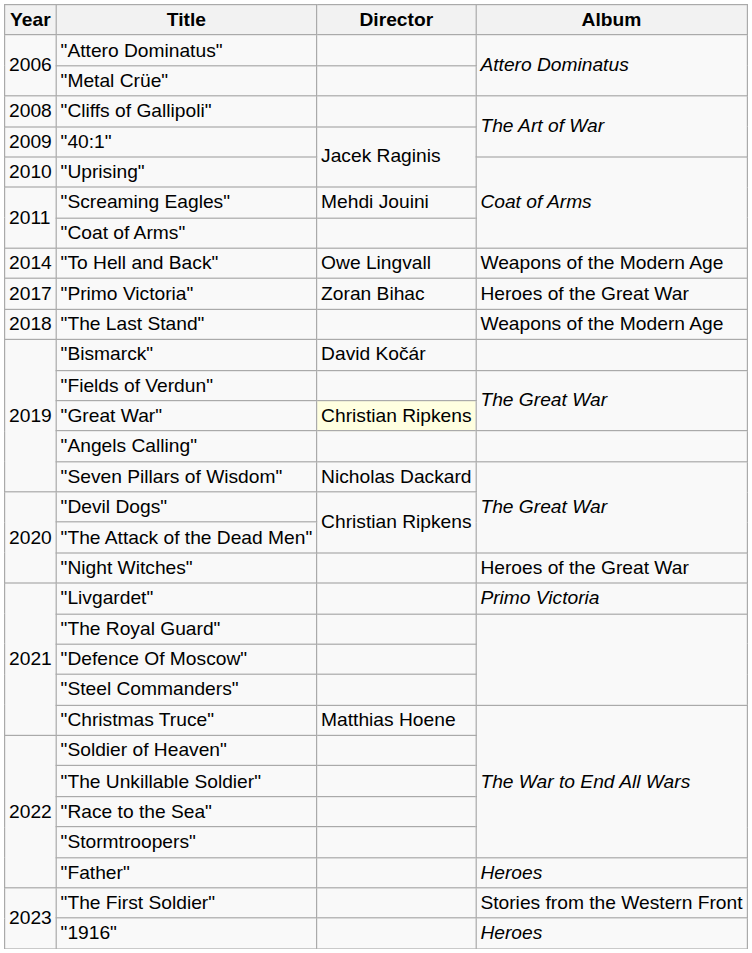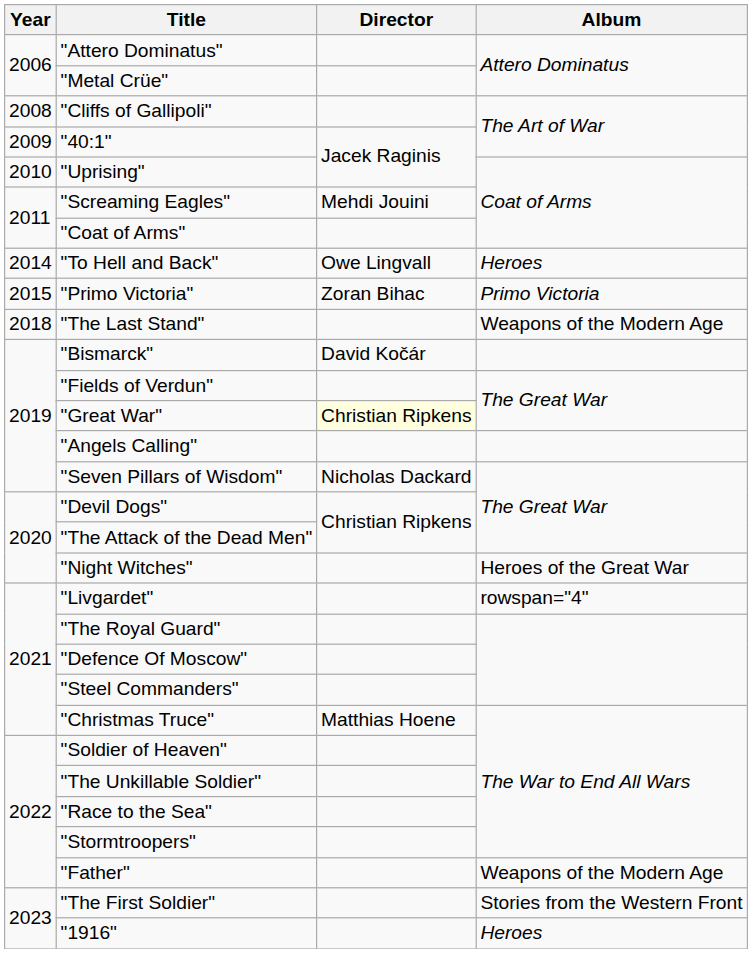(602, 263) Weapons of the Modern Age -> (511, 263) Heroes
(30, 293) 2017 -> (30, 293) 2015
(585, 293) Heroes of the Great War -> (540, 293) Primo Victoria
(540, 598) Primo Victoria -> (534, 598) rowspan="4"
(511, 872) Heroes -> (602, 872) Weapons of the Modern Age
